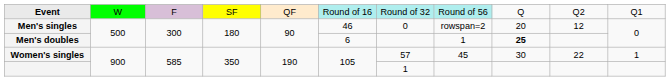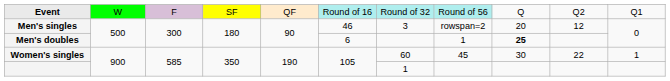(405, 26) 0 -> (405, 26) 3
(405, 55) 57 -> (405, 55) 60
